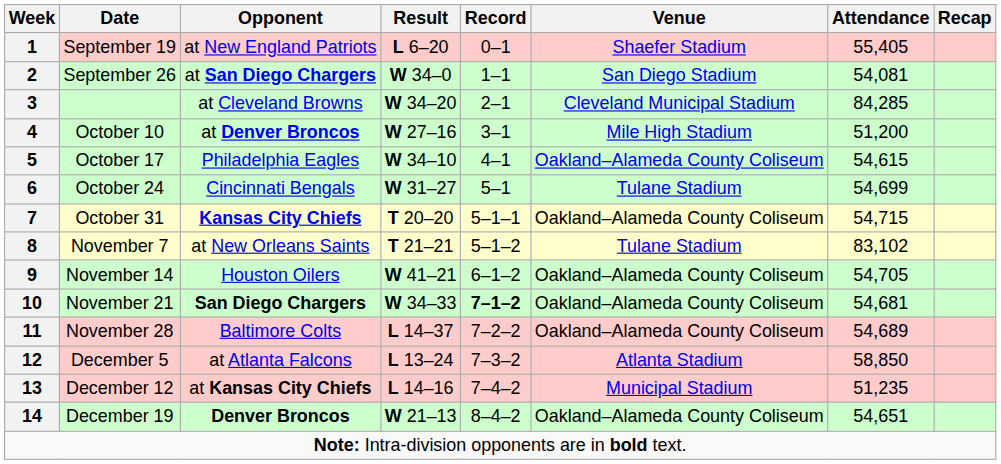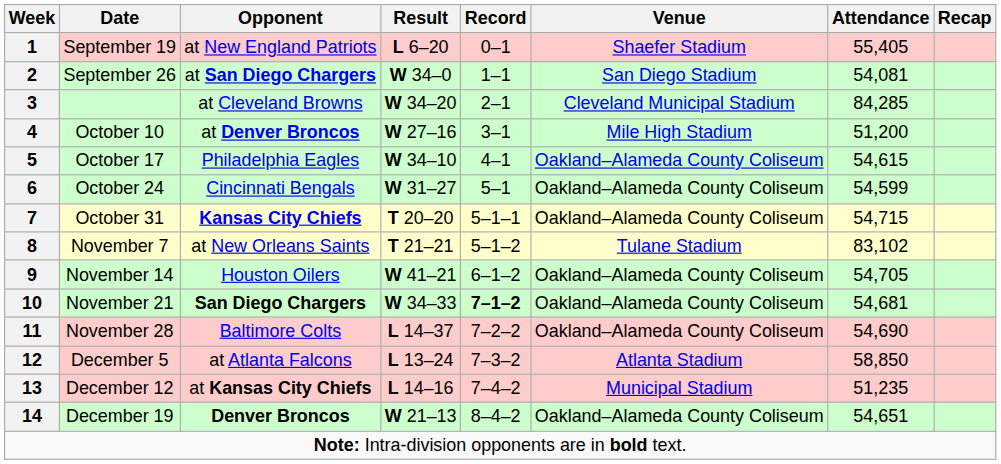(679, 189) Tulane Stadium -> (679, 189) Oakland–Alameda County Coliseum
(881, 189) 54,699 -> (881, 189) 54,599
(881, 331) 54,689 -> (881, 331) 54,690
